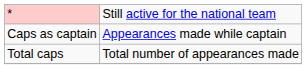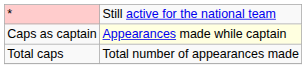(194, 34) no background -> (194, 34) lightyellow background
